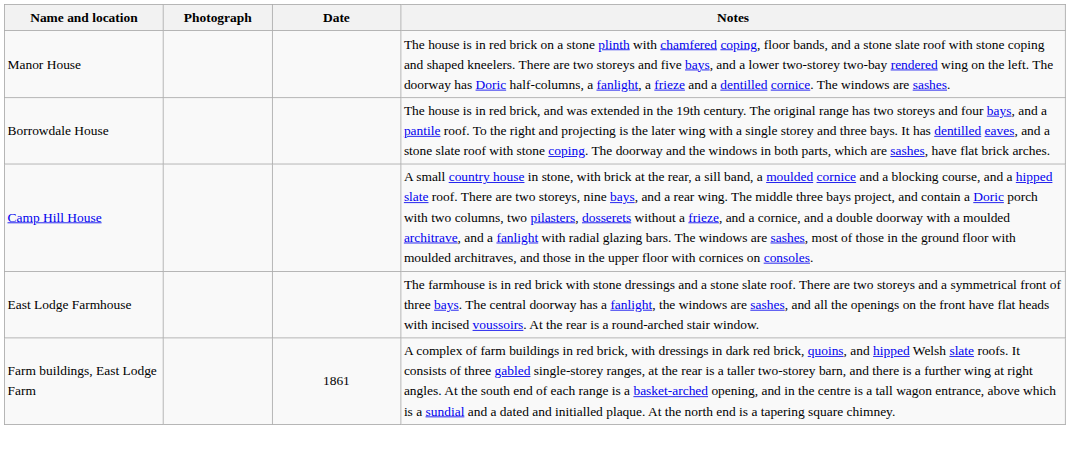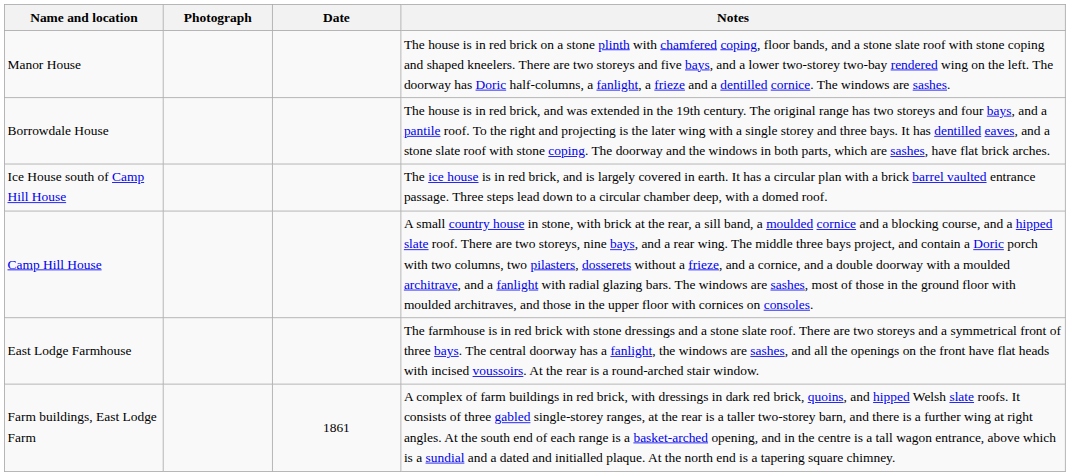+ row: (76, 187)
